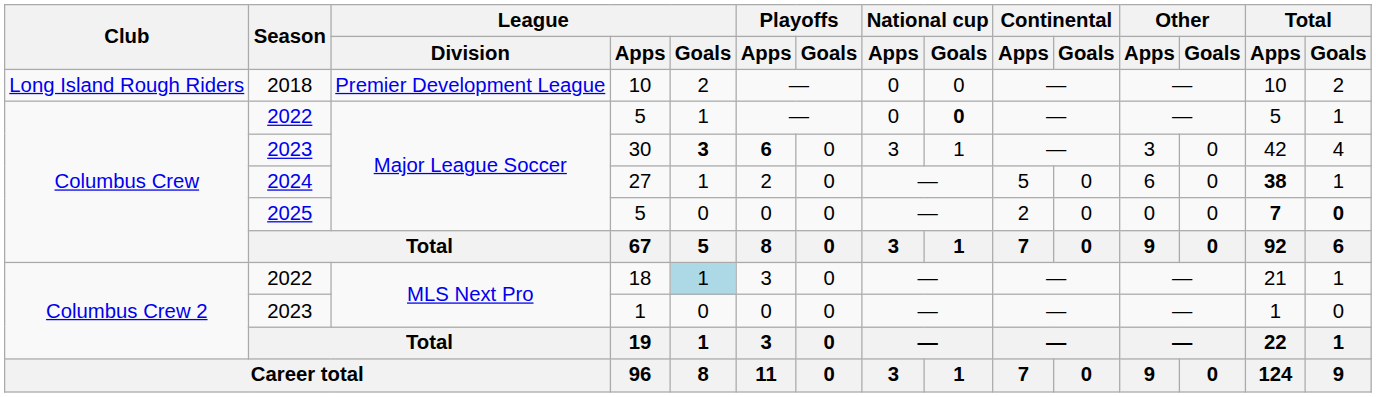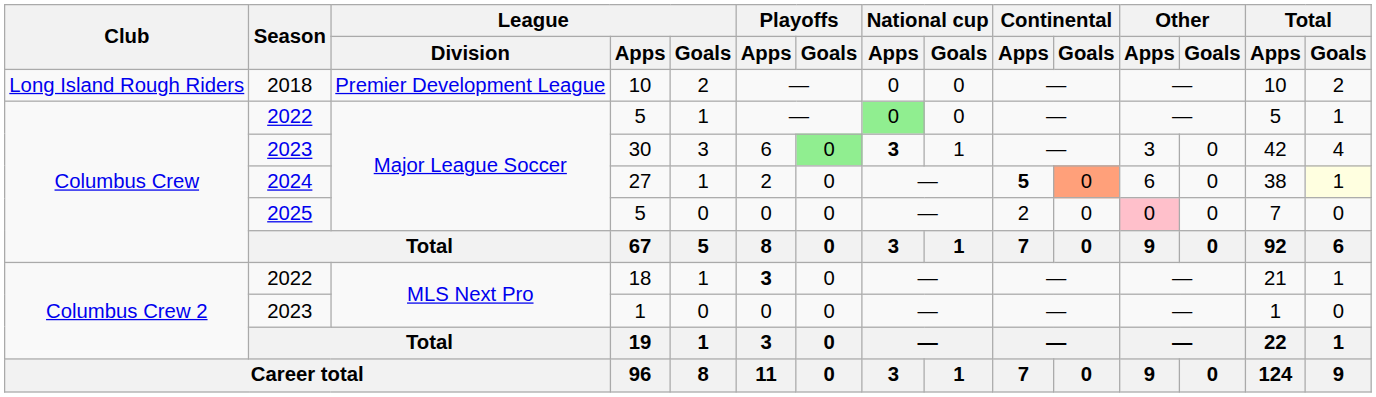(893, 117) no background -> (893, 117) lightgreen background
(959, 117) bold -> (959, 117) normal
(703, 149) bold -> (703, 149) normal
(766, 149) bold -> (766, 149) normal
(829, 149) no background -> (829, 149) lightgreen background
(893, 149) normal -> (893, 149) bold
(1023, 181) normal -> (1023, 181) bold
(1086, 181) no background -> (1086, 181) lightsalmon background
(1275, 181) bold -> (1275, 181) normal
(1338, 181) no background -> (1338, 181) lightyellow background
(1149, 213) no background -> (1149, 213) pink background
(1275, 213) bold -> (1275, 213) normal
(1338, 213) bold -> (1338, 213) normal
(703, 278) lightblue background -> (703, 278) no background
(766, 278) normal -> (766, 278) bold
